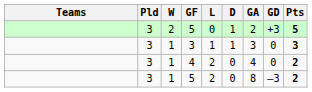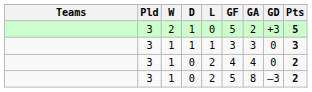columns swapped: (233, 13) <-> (192, 13)
